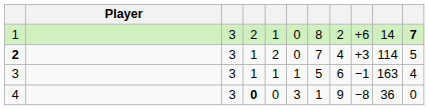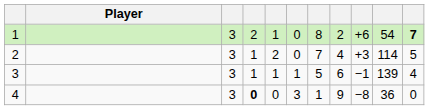(388, 34) 14 -> (388, 34) 54
(15, 54) bold -> (15, 54) normal
(388, 74) 163 -> (388, 74) 139
